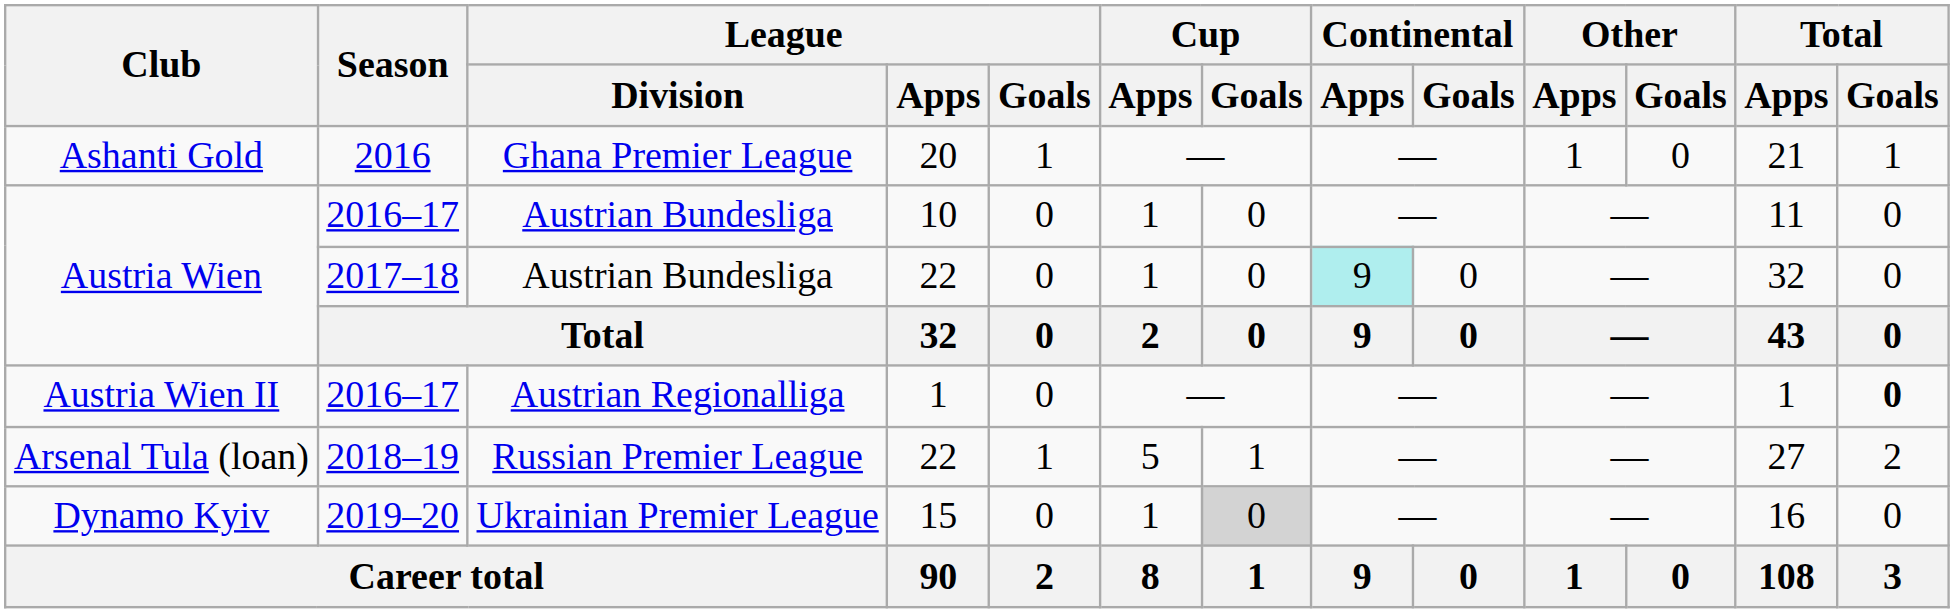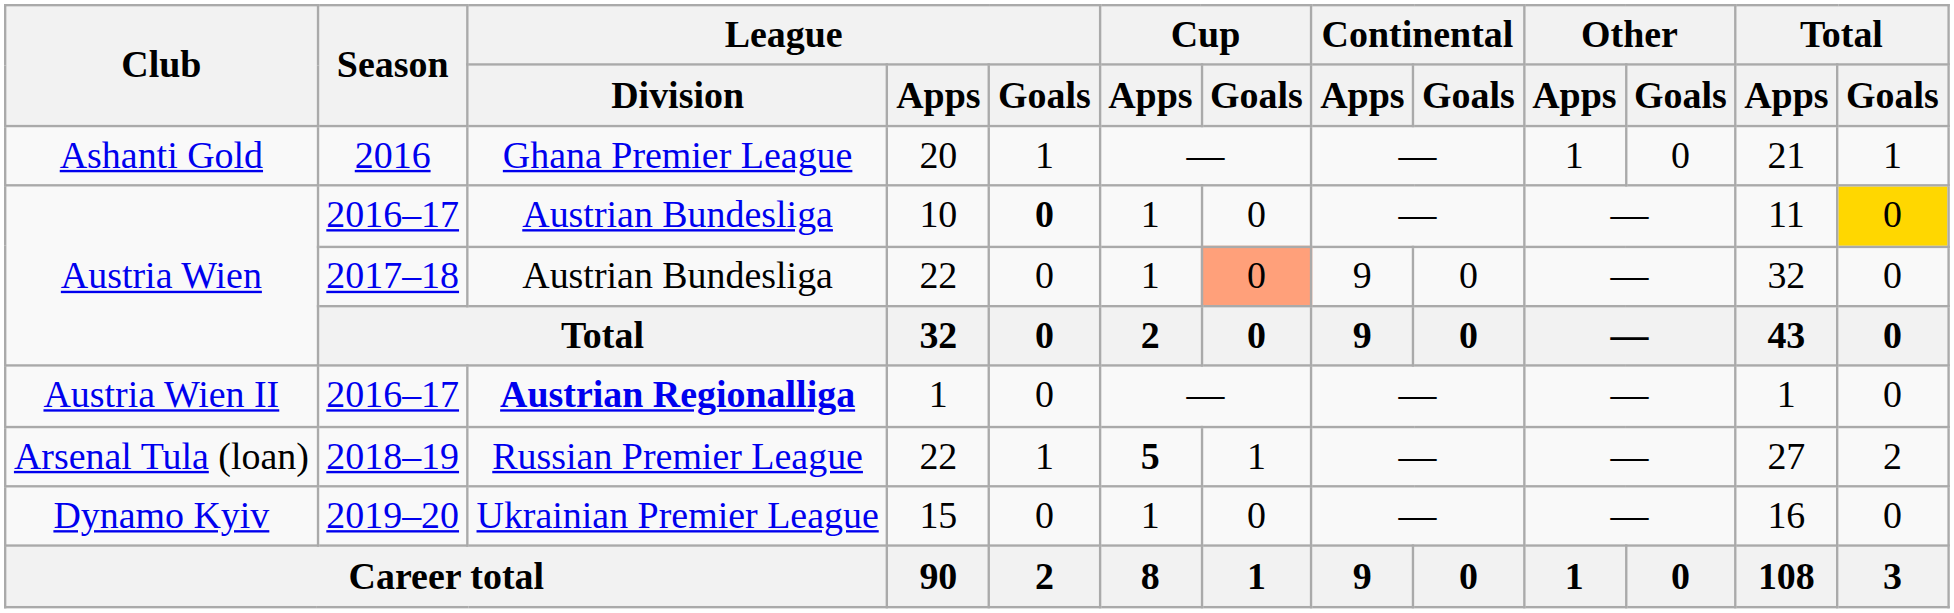(1044, 214) normal -> (1044, 214) bold
(1892, 214) no background -> (1892, 214) gold background
(1256, 275) no background -> (1256, 275) lightsalmon background
(1362, 275) paleturquoise background -> (1362, 275) no background
(678, 395) normal -> (678, 395) bold
(1892, 395) bold -> (1892, 395) normal
(1150, 455) normal -> (1150, 455) bold
(1256, 515) lightgrey background -> (1256, 515) no background
